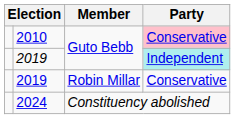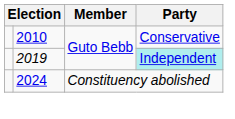(187, 37) pink background -> (180, 37) no background
- row: (32, 80)
